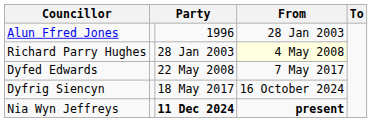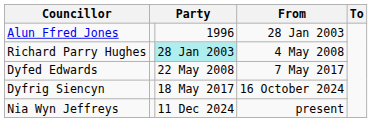(196, 52) no background -> (196, 52) paleturquoise background
(309, 52) lightyellow background -> (309, 52) no background
(196, 108) bold -> (196, 108) normal
(320, 108) bold -> (320, 108) normal
